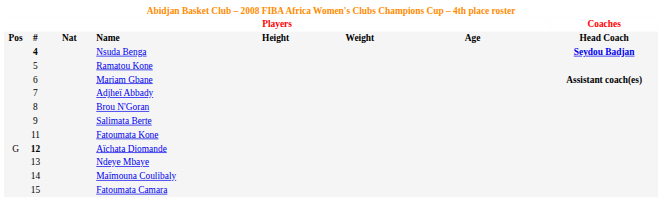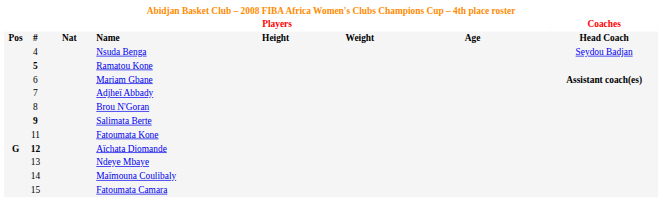(35, 52) bold -> (35, 52) normal
(604, 52) bold -> (604, 52) normal
(35, 66) normal -> (35, 66) bold
(35, 121) normal -> (35, 121) bold
(16, 149) normal -> (16, 149) bold
